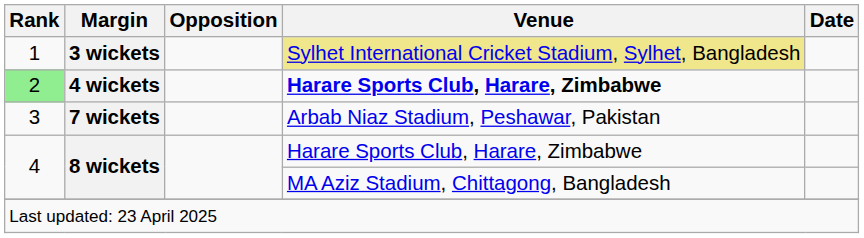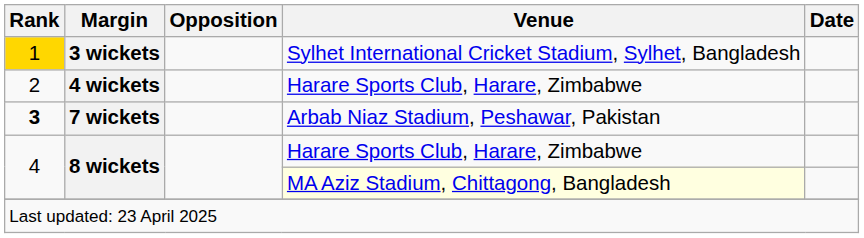(34, 53) no background -> (34, 53) gold background
(544, 53) khaki background -> (544, 53) no background
(34, 85) lightgreen background -> (34, 85) no background
(474, 85) bold -> (464, 85) normal
(34, 118) normal -> (34, 118) bold
(479, 183) no background -> (479, 183) lightyellow background
